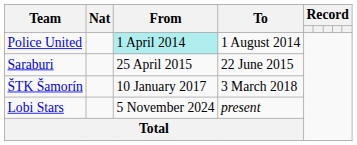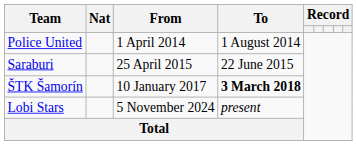(151, 43) paleturquoise background -> (151, 43) no background
(259, 86) normal -> (261, 86) bold
